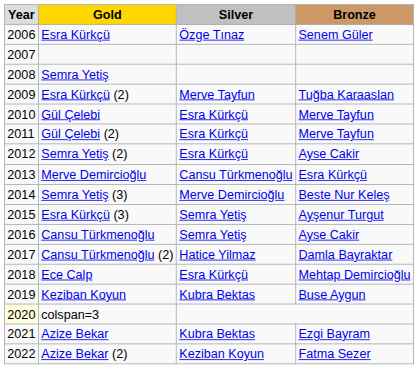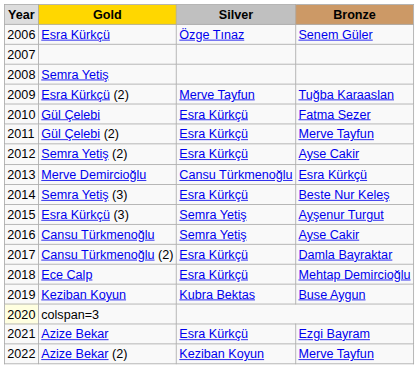(336, 114) Merve Tayfun -> (335, 114) Fatma Sezer
(232, 194) Merve Demircioğlu -> (214, 194) Esra Kürkçü
(217, 254) Hatice Yilmaz -> (214, 254) Esra Kürkçü
(217, 334) Kubra Bektas -> (214, 334) Esra Kürkçü
(335, 354) Fatma Sezer -> (336, 354) Merve Tayfun
